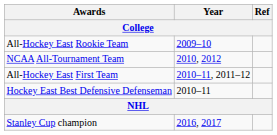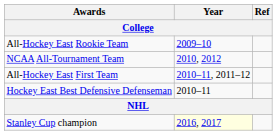(199, 122) no background -> (199, 122) lightyellow background
